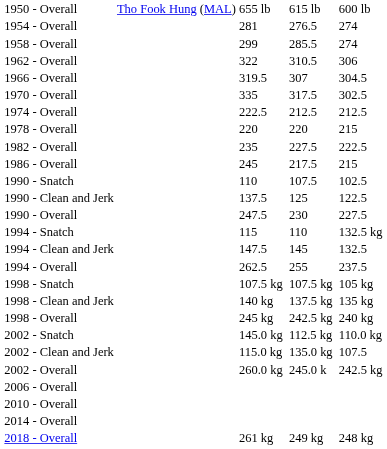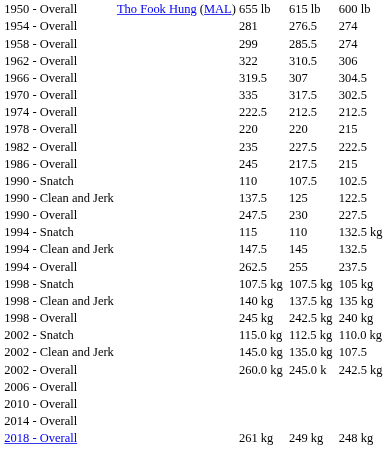(261, 335) 145.0 kg -> (261, 335) 115.0 kg
(261, 352) 115.0 kg -> (261, 352) 145.0 kg
